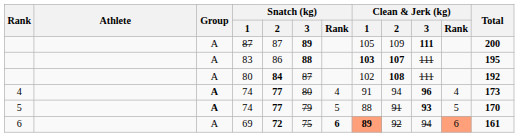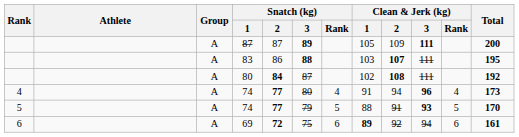(367, 60) bold -> (367, 60) normal
(214, 92) bold -> (214, 92) normal
(214, 108) bold -> (214, 108) normal
(337, 124) bold -> (337, 124) normal
(367, 124) lightsalmon background -> (367, 124) no background
(456, 124) lightsalmon background -> (456, 124) no background
